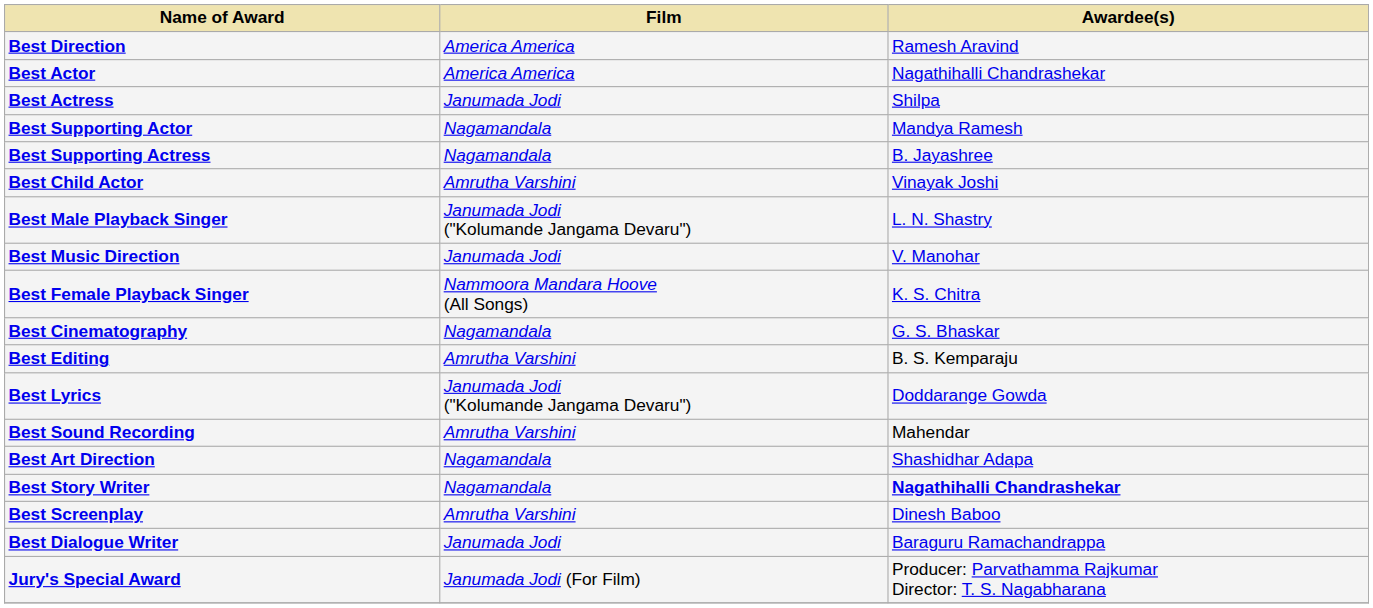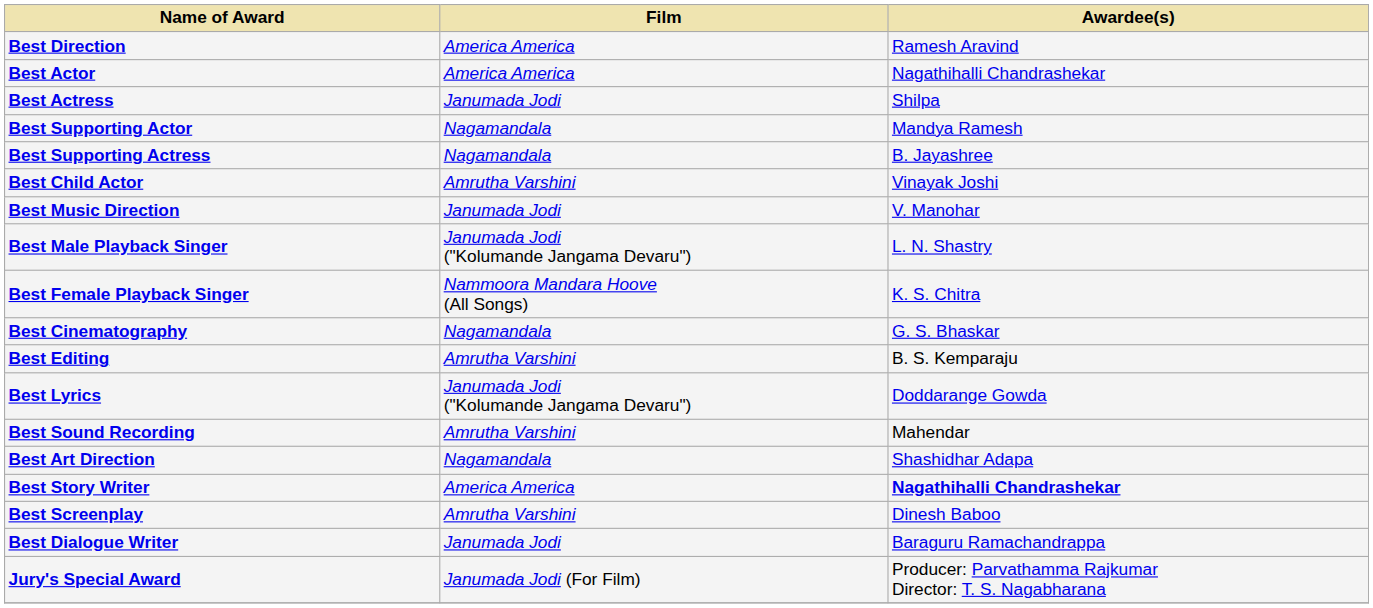rows swapped: (94, 256) <-> (118, 219)
(497, 487) Nagamandala -> (509, 487) America America
